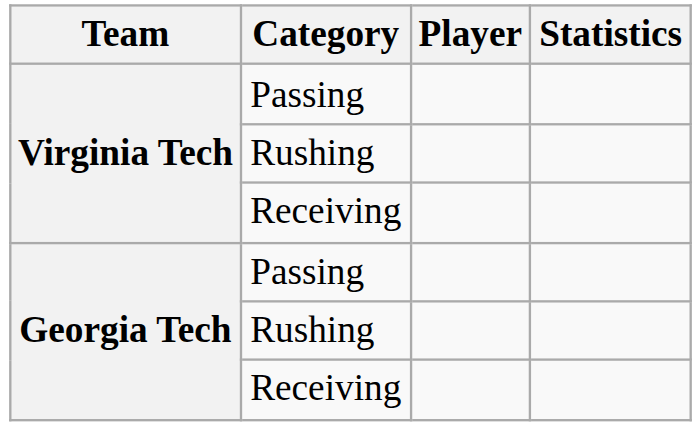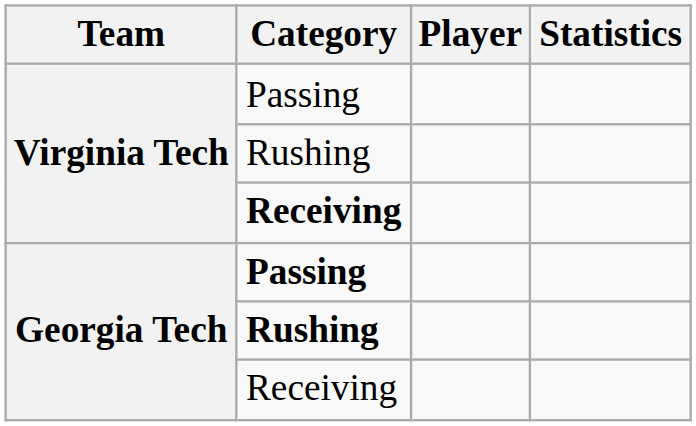(326, 211) normal -> (324, 211) bold
(307, 270) normal -> (306, 270) bold
(312, 329) normal -> (312, 329) bold
